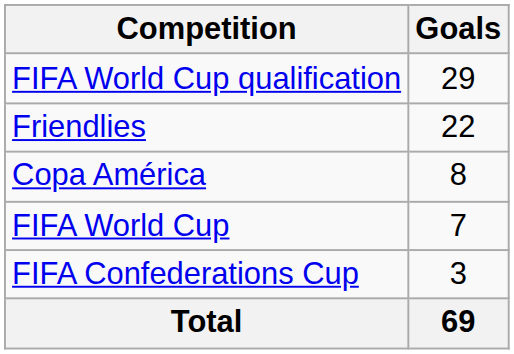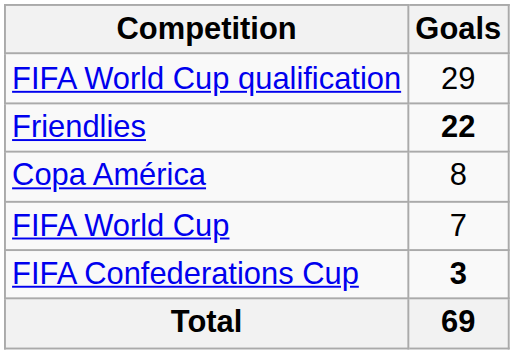(458, 126) normal -> (458, 126) bold
(458, 273) normal -> (458, 273) bold
